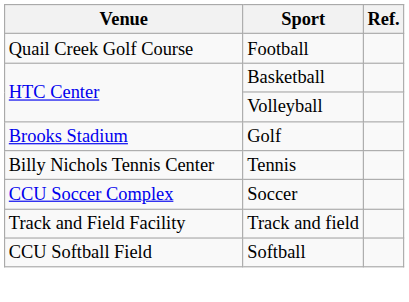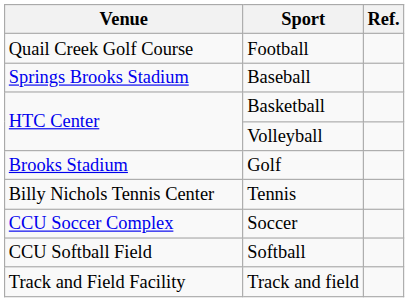+ row: (279, 77)
rows swapped: (276, 252) <-> (303, 223)
